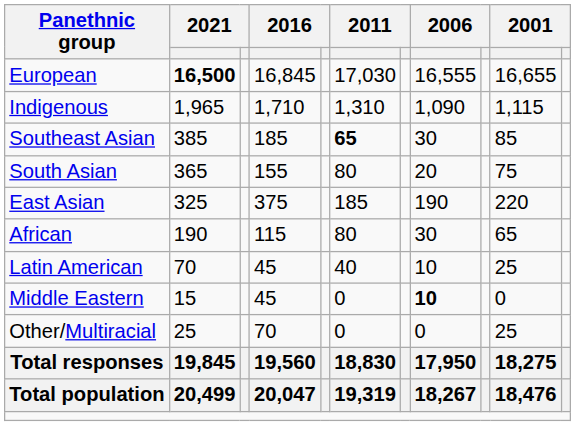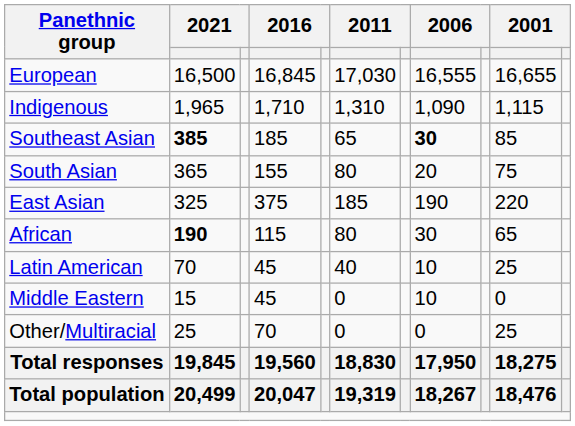(205, 75) bold -> (205, 75) normal
(191, 139) normal -> (191, 139) bold
(346, 139) bold -> (346, 139) normal
(426, 139) normal -> (426, 139) bold
(191, 235) normal -> (191, 235) bold
(426, 298) bold -> (426, 298) normal
